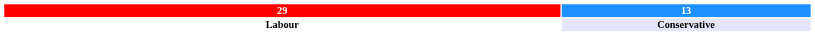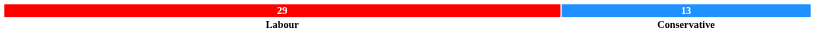(686, 24) lavender background -> (686, 24) no background
